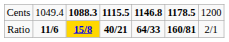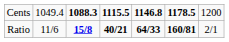(50, 29) bold -> (50, 29) normal
(83, 29) gold background -> (83, 29) no background
